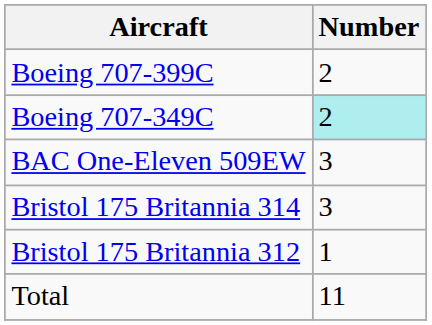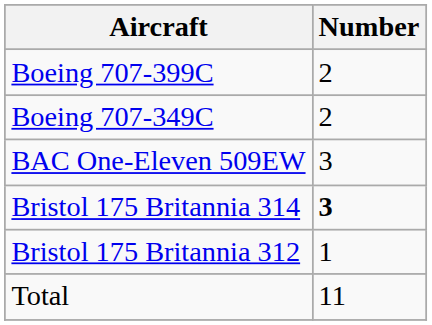(326, 116) paleturquoise background -> (326, 116) no background
(326, 206) normal -> (326, 206) bold
